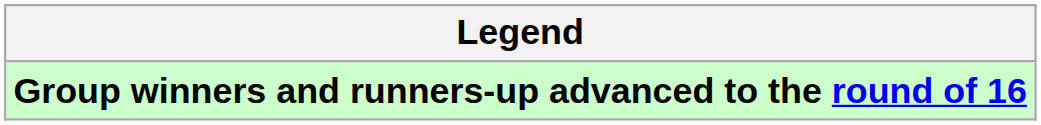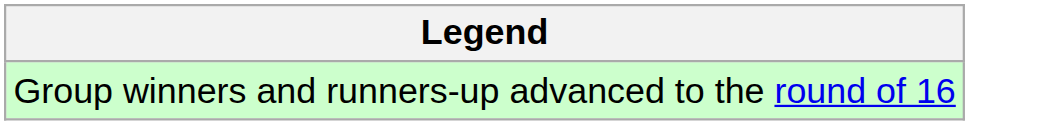(520, 89) bold -> (485, 89) normal
